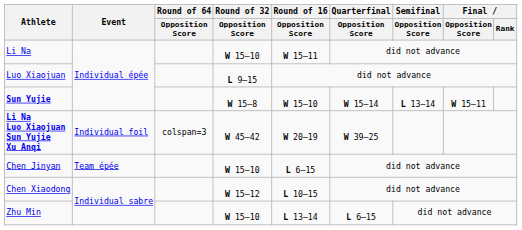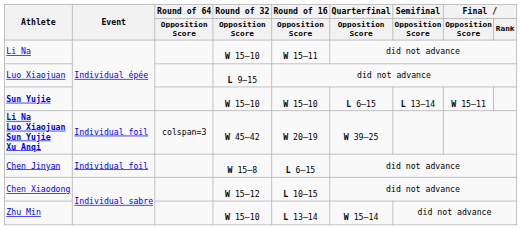(242, 104) W 15–8 -> (242, 104) W 15–10
(361, 104) W 15–14 -> (361, 104) L 6–15
(96, 165) Team épée -> (111, 165) Individual foil
(242, 170) W 15–10 -> (242, 170) W 15–8
(361, 217) L 6–15 -> (361, 217) W 15–14
